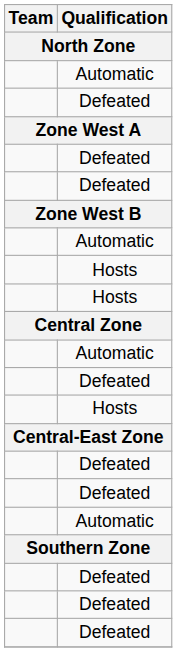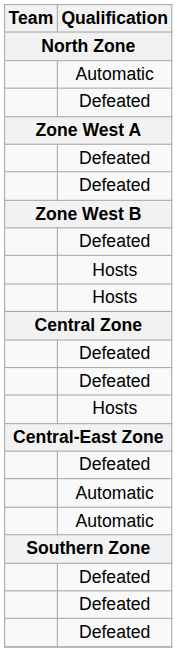(115, 241) Automatic -> (115, 241) Defeated
(115, 353) Automatic -> (115, 353) Defeated
(115, 492) Defeated -> (115, 492) Automatic
